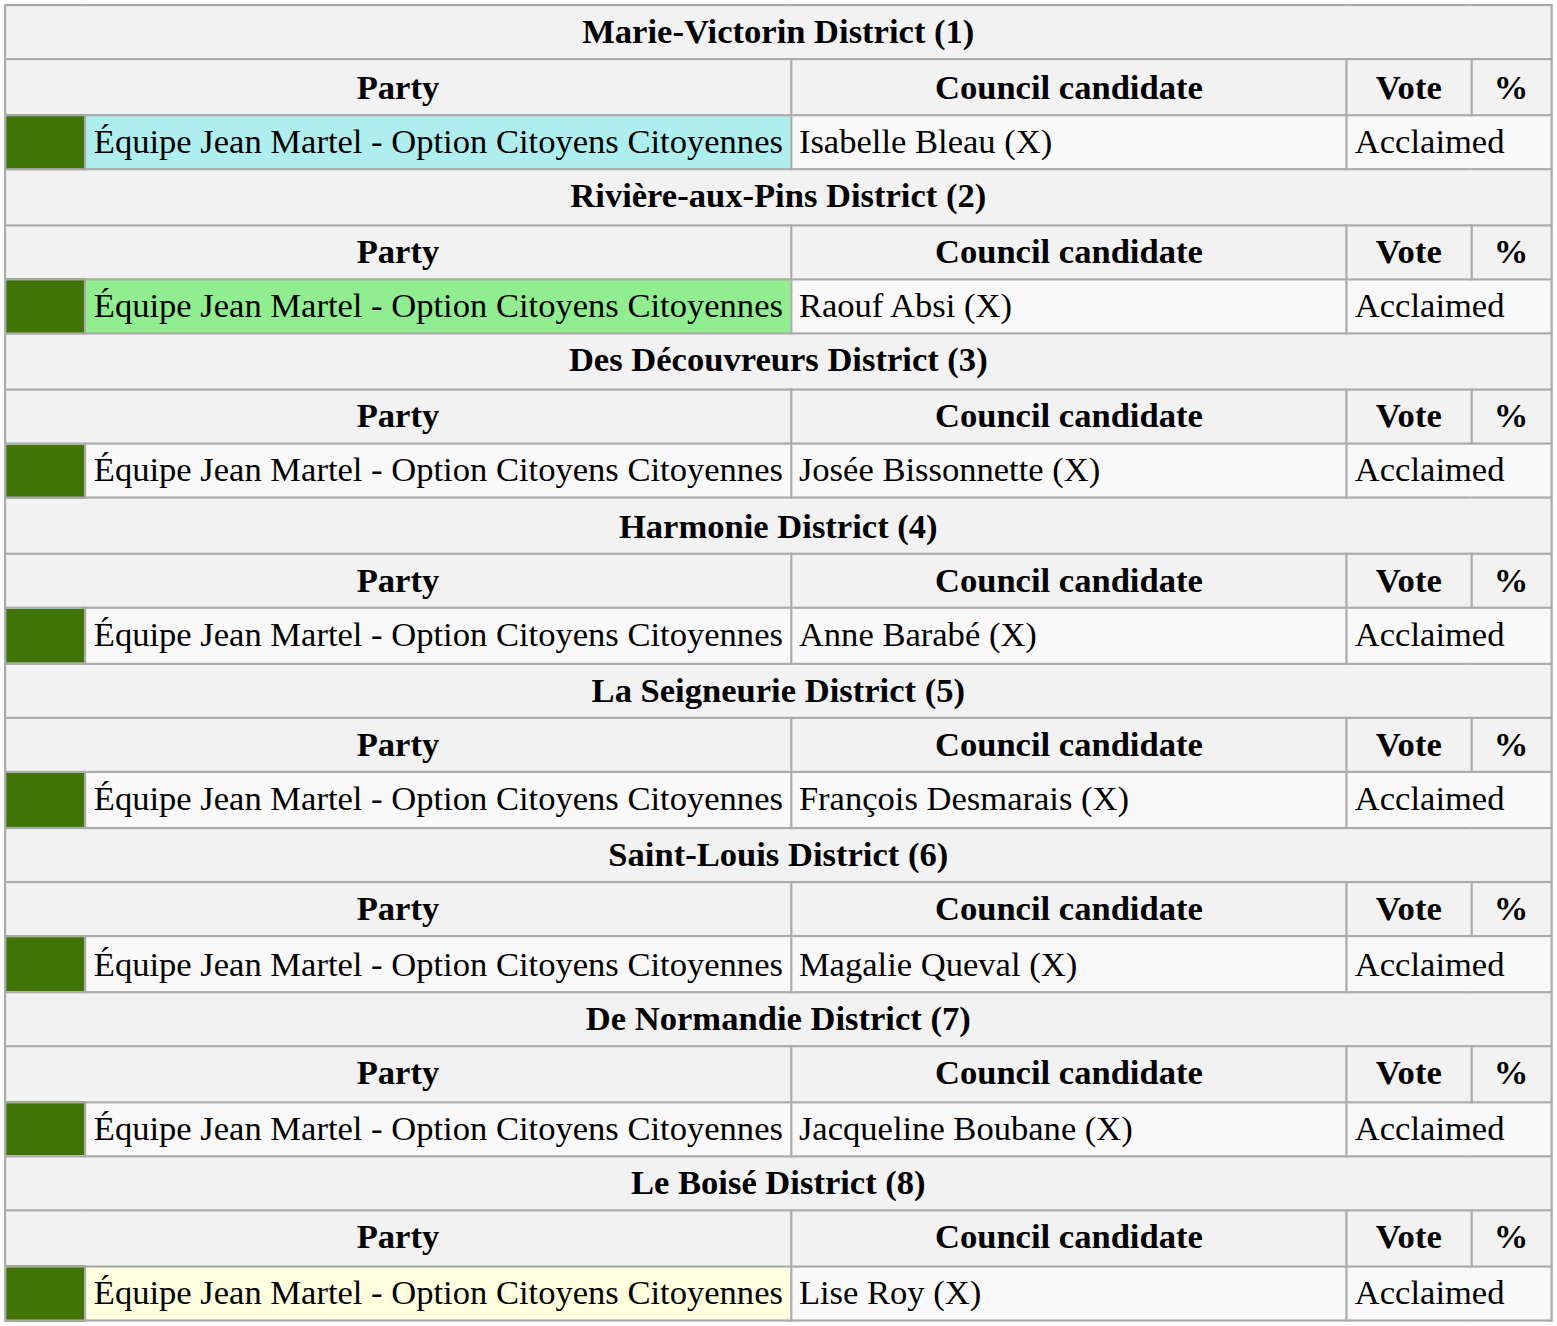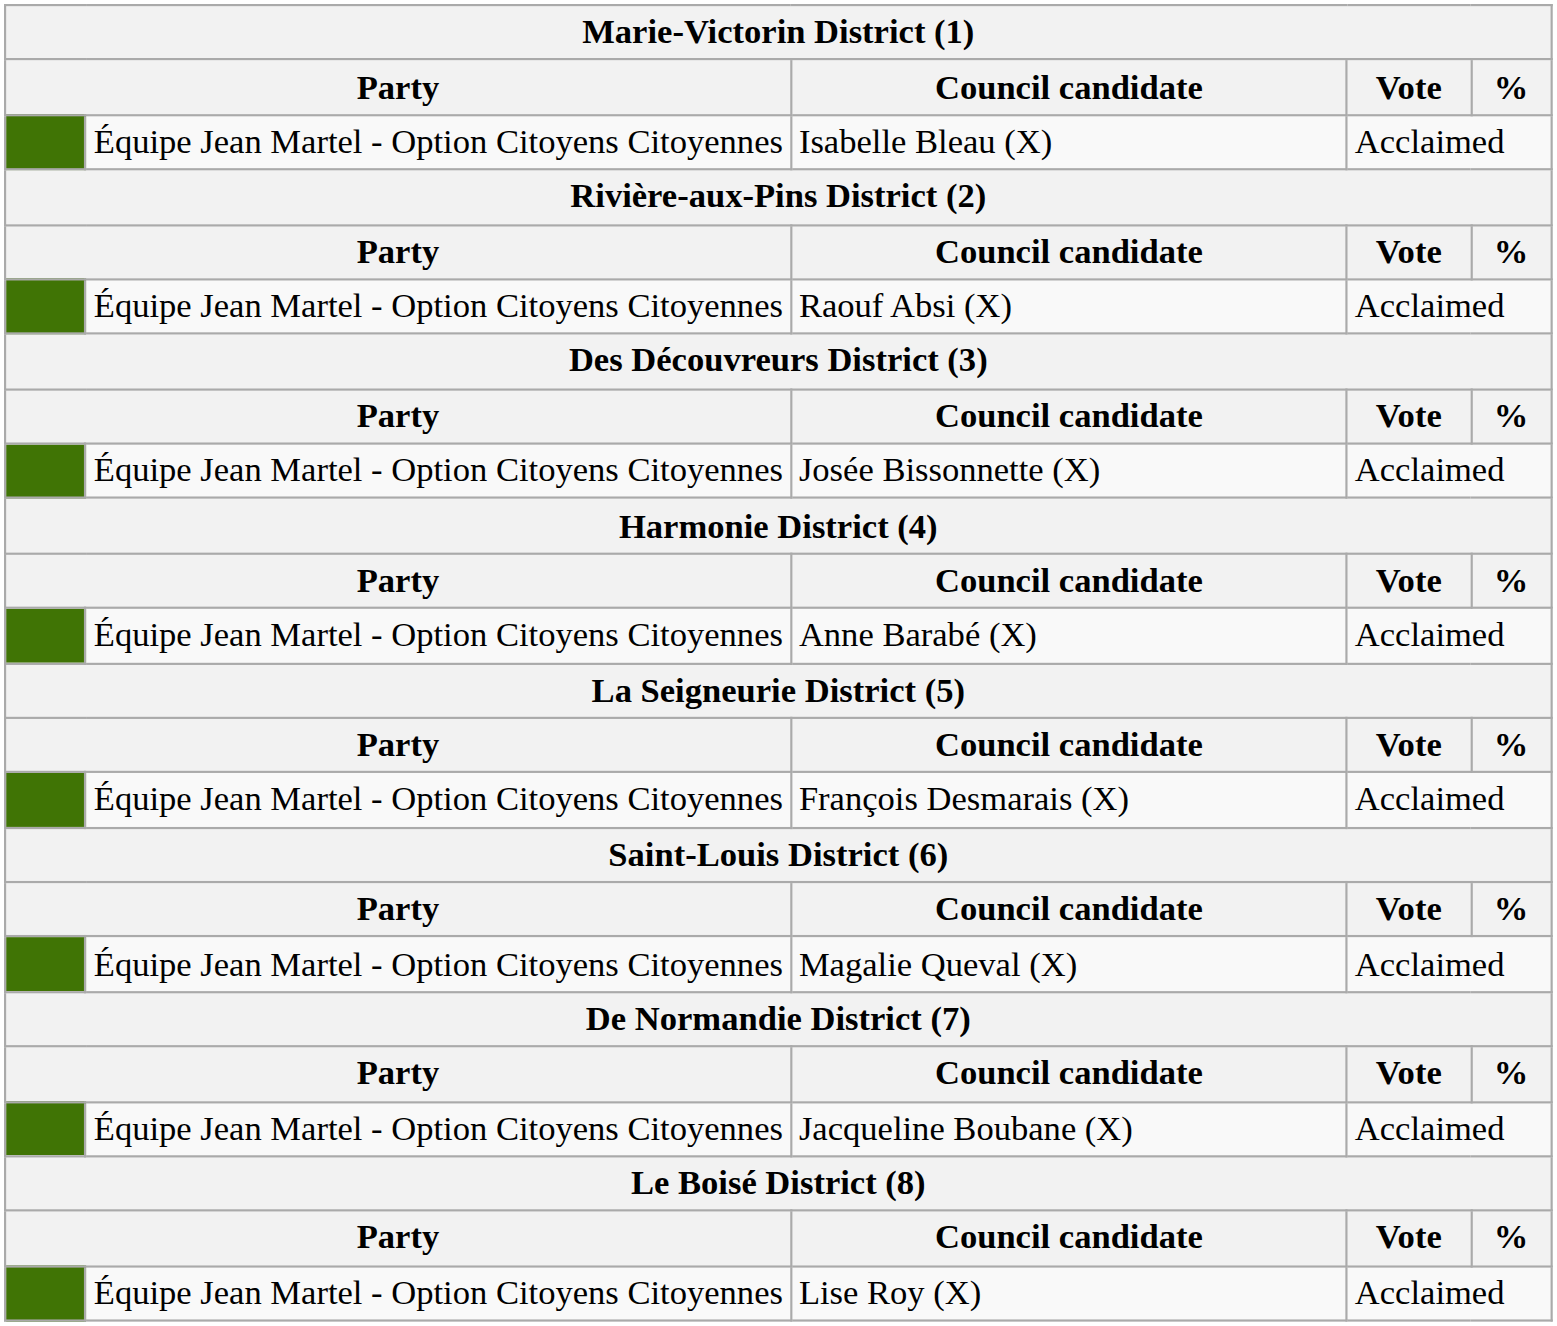(438, 141) paleturquoise background -> (438, 141) no background
(438, 305) lightgreen background -> (438, 305) no background
(438, 1292) lightyellow background -> (438, 1292) no background
